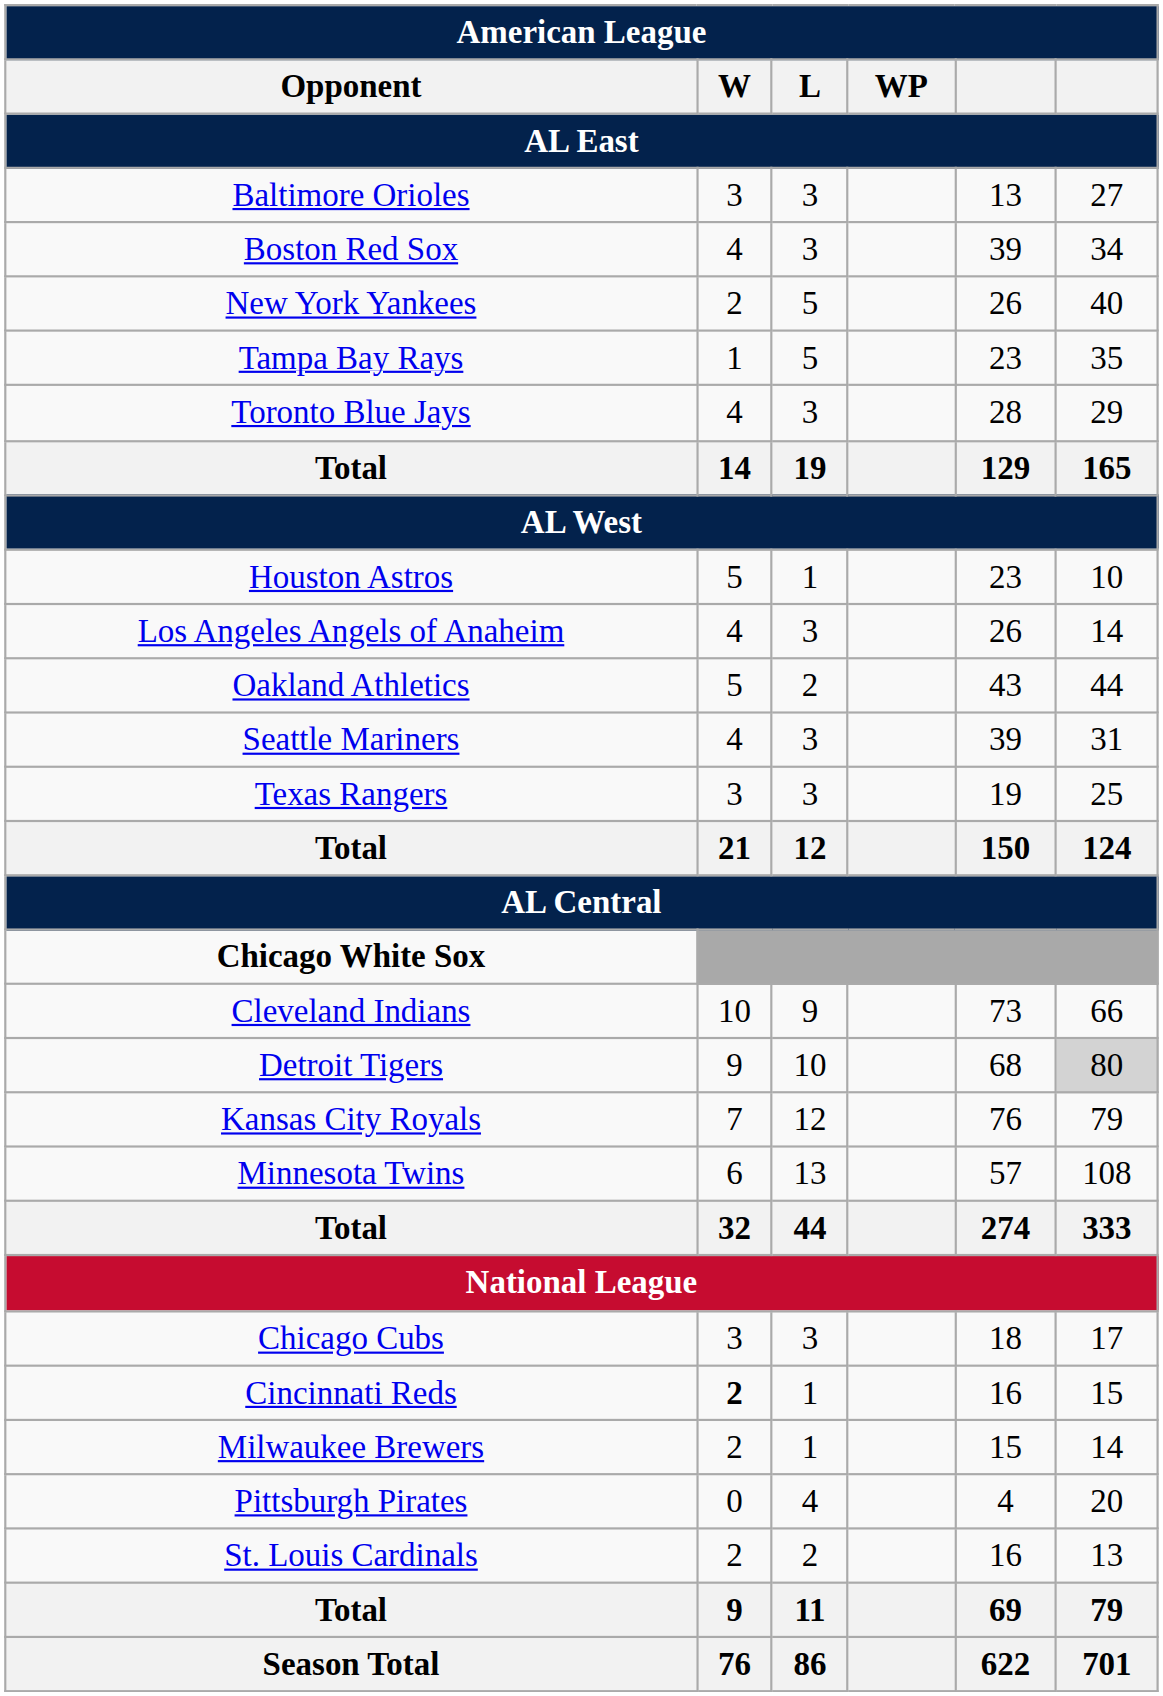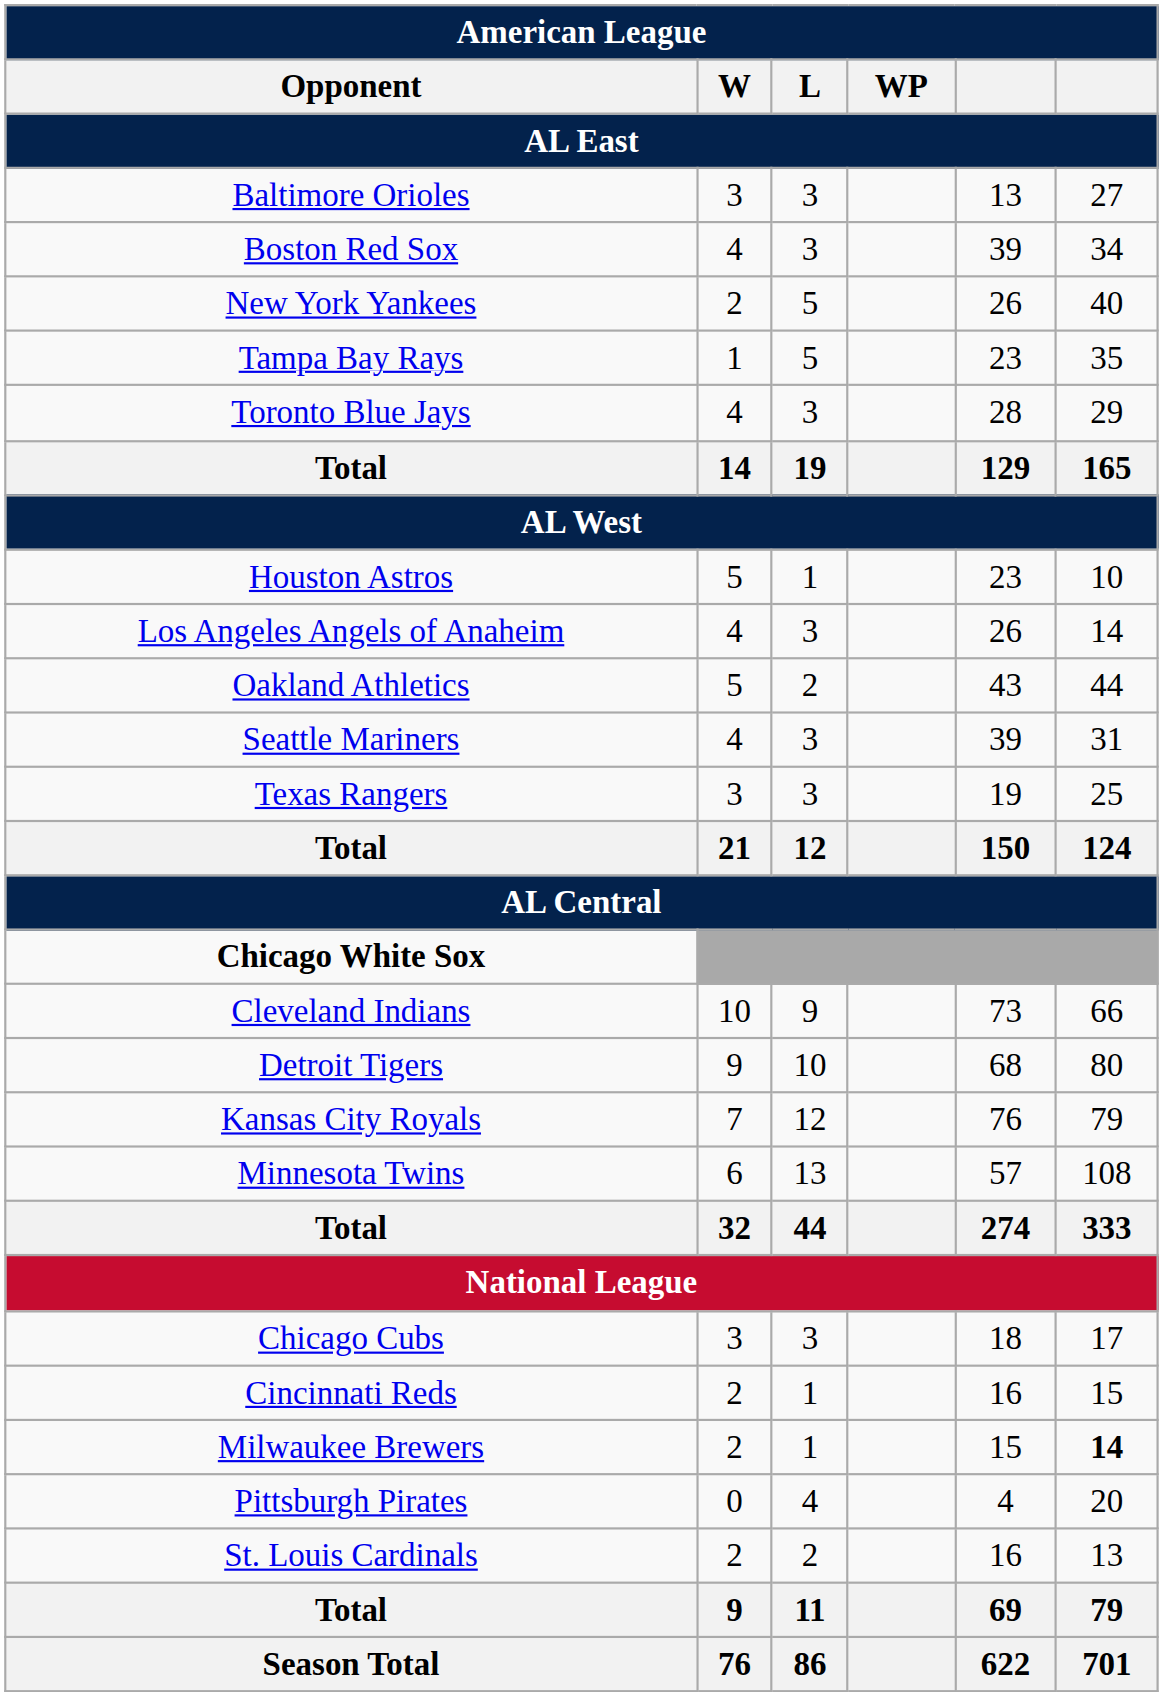(1107, 1065) lightgrey background -> (1107, 1065) no background
(734, 1391) bold -> (734, 1391) normal
(1107, 1445) normal -> (1107, 1445) bold
